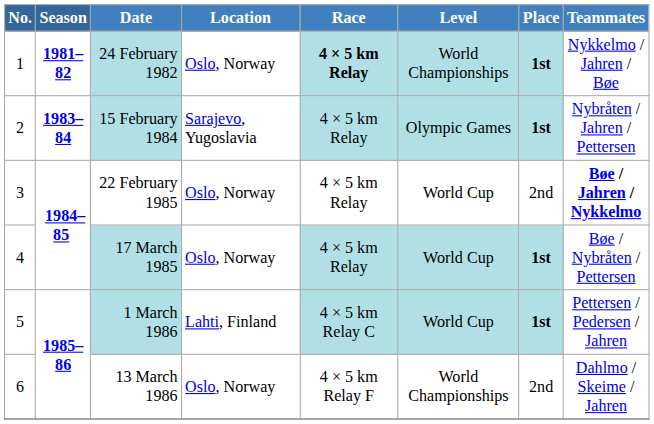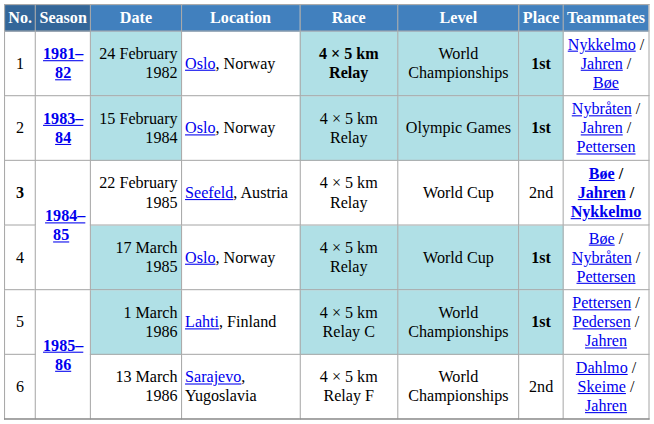(221, 128) Sarajevo, Yugoslavia -> (230, 128) Oslo, Norway
(20, 193) normal -> (20, 193) bold
(230, 193) Oslo, Norway -> (236, 193) Seefeld, Austria
(458, 322) World Cup -> (458, 322) World Championships
(230, 387) Oslo, Norway -> (221, 387) Sarajevo, Yugoslavia
